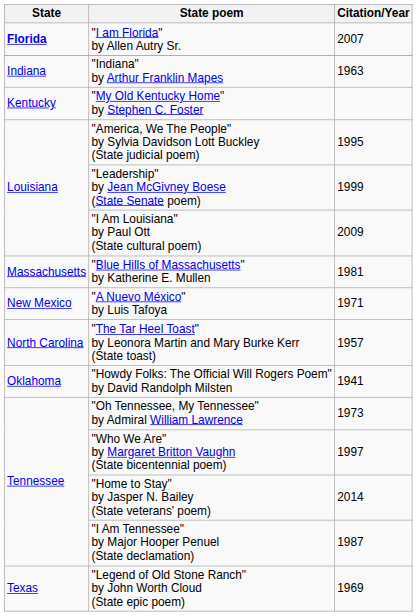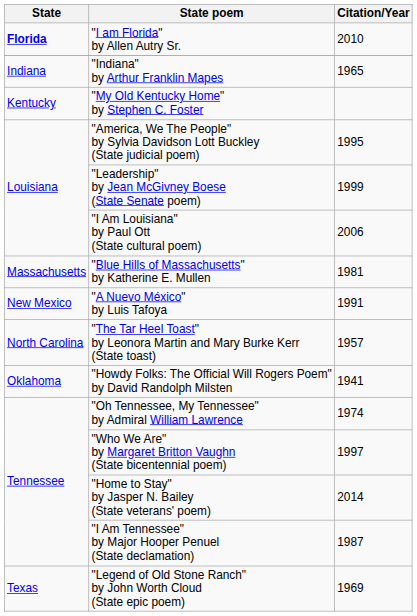(350, 39) 2007 -> (350, 39) 2010
(350, 71) 1963 -> (350, 71) 1965
(350, 233) 2009 -> (350, 233) 2006
(350, 303) 1971 -> (350, 303) 1991
(350, 413) 1973 -> (350, 413) 1974
